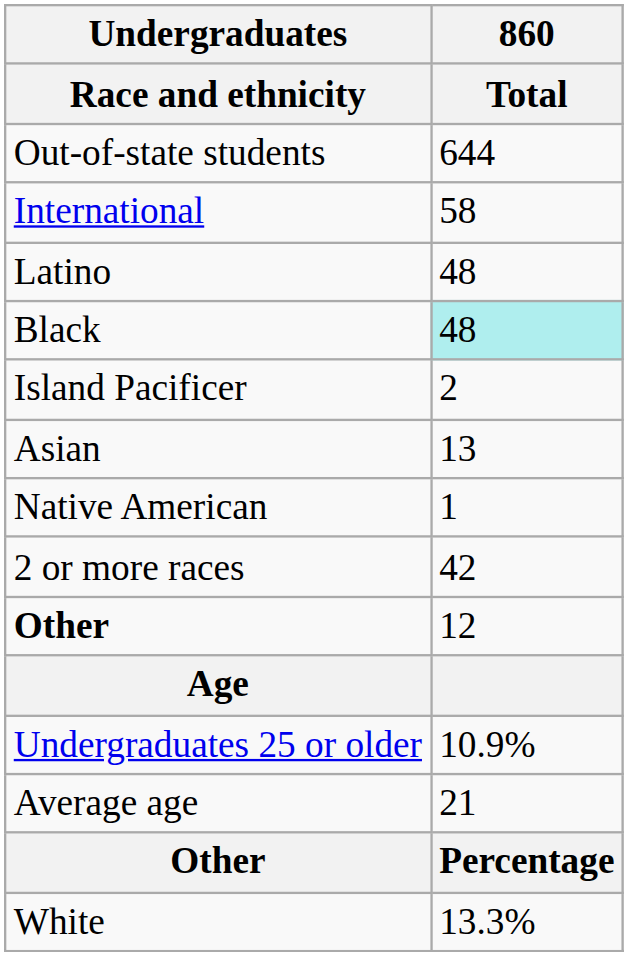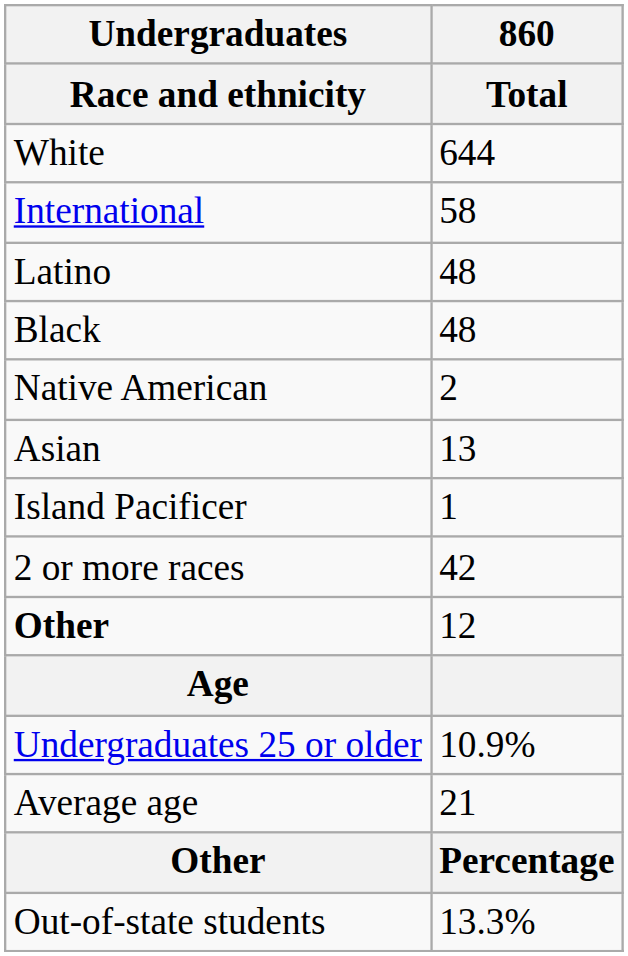(170, 152) Out-of-state students -> (59, 152) White
(458, 329) paleturquoise background -> (458, 329) no background
(130, 388) Island Pacificer -> (141, 388) Native American
(141, 507) Native American -> (130, 507) Island Pacificer
(59, 920) White -> (170, 920) Out-of-state students
